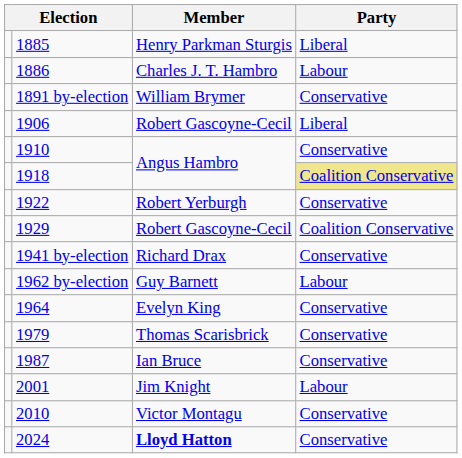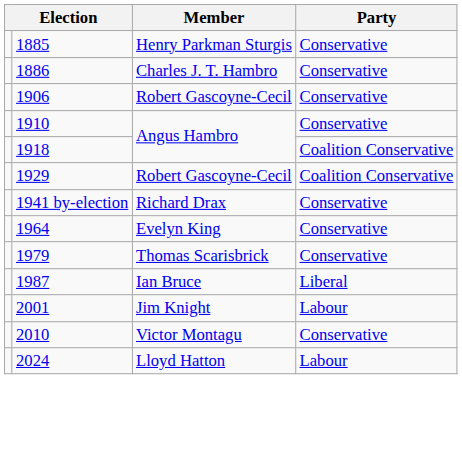(324, 44) Liberal -> (343, 44) Conservative
(324, 70) Labour -> (343, 70) Conservative
- row: (72, 96)
(324, 123) Liberal -> (343, 96) Conservative
(377, 176) khaki background -> (377, 149) no background
- row: (33, 202)
- row: (72, 281)
(343, 360) Conservative -> (324, 281) Liberal
(184, 439) bold -> (181, 360) normal
(343, 439) Conservative -> (324, 360) Labour
